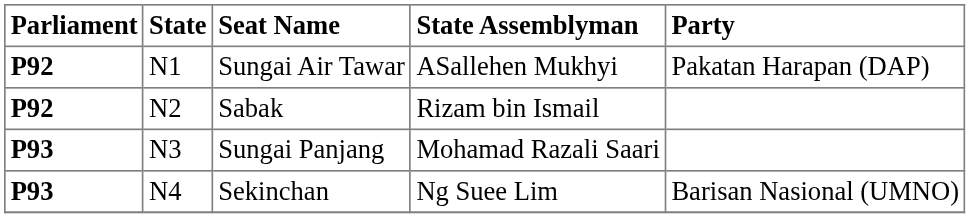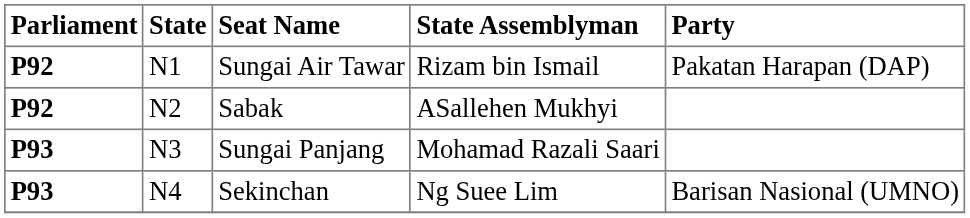(517, 66) ASallehen Mukhyi -> (508, 66) Rizam bin Ismail
(508, 108) Rizam bin Ismail -> (517, 108) ASallehen Mukhyi
